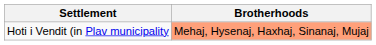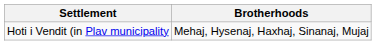(271, 31) lightsalmon background -> (271, 31) no background
